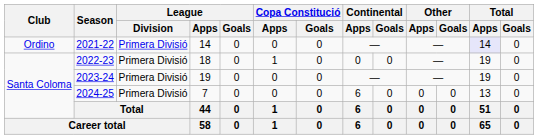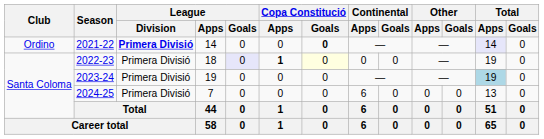(153, 45) normal -> (156, 45) bold
(319, 45) normal -> (325, 45) bold
(237, 61) no background -> (242, 61) lavender background
(275, 61) normal -> (280, 61) bold
(319, 61) no background -> (325, 61) lightyellow background
(485, 77) no background -> (491, 77) lightblue background
